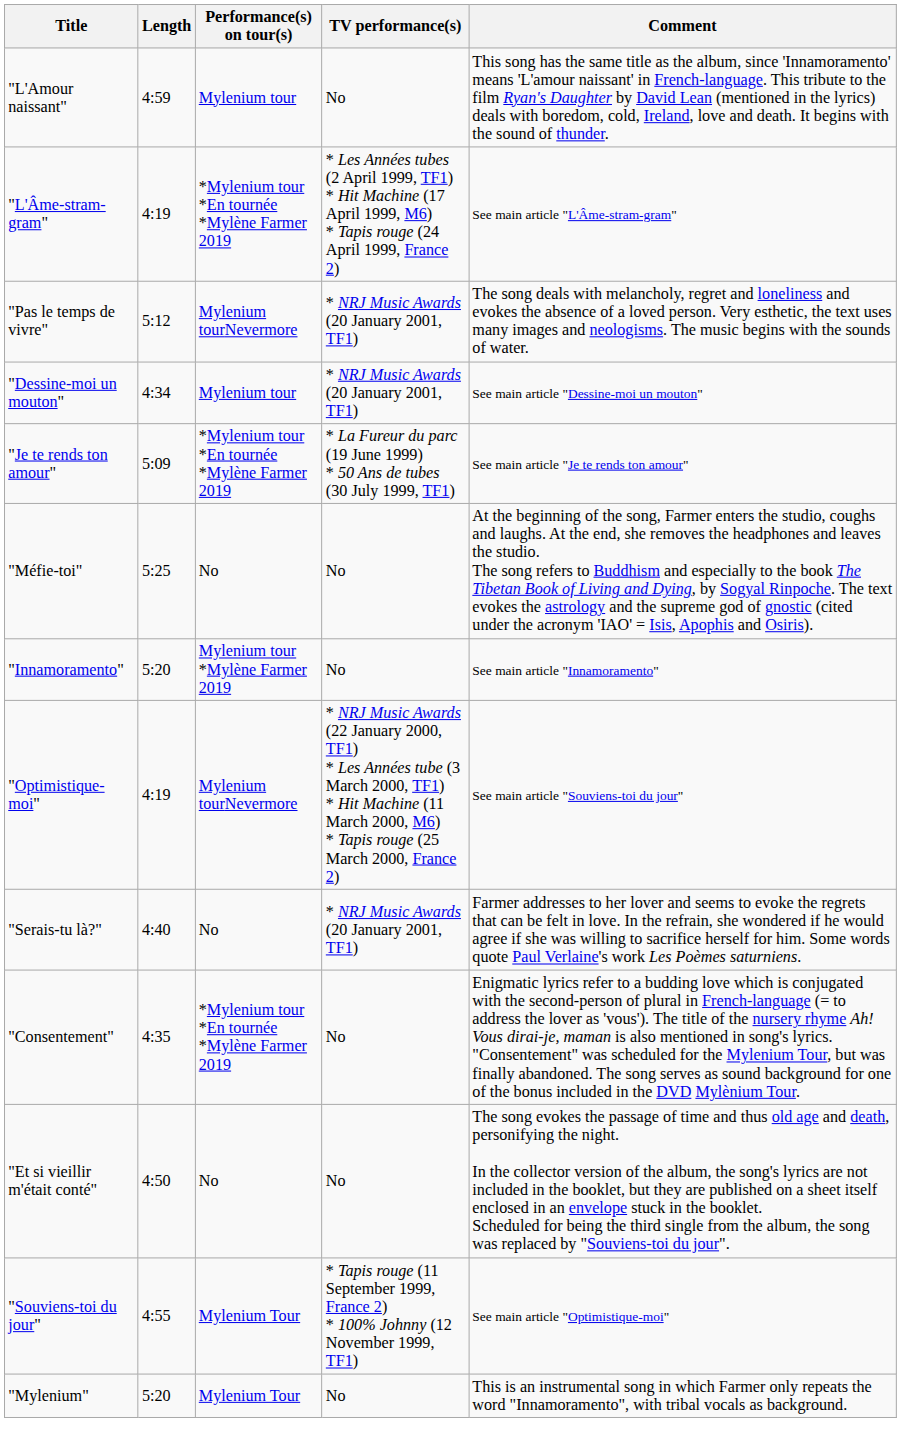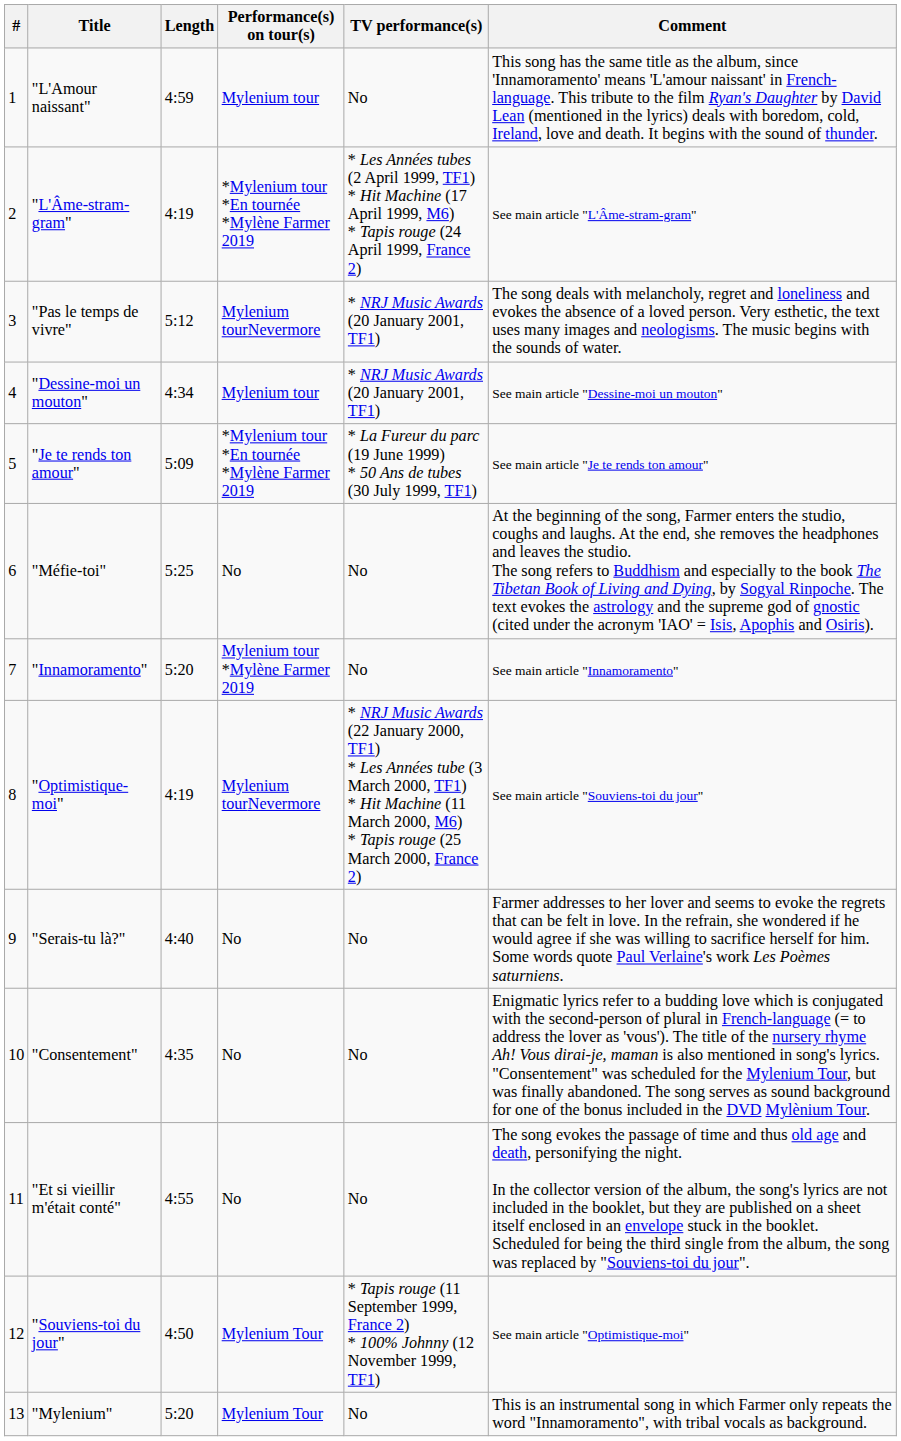+ column: (16, 26)
(393, 929) * NRJ Music Awards (20 January 2001, TF1) -> (358, 938) No
(253, 1037) *Mylenium tour *En tournée *Mylène Farmer 2019 -> (232, 1055) No
(156, 1180) 4:50 -> (179, 1199) 4:55
(156, 1315) 4:55 -> (179, 1333) 4:50
